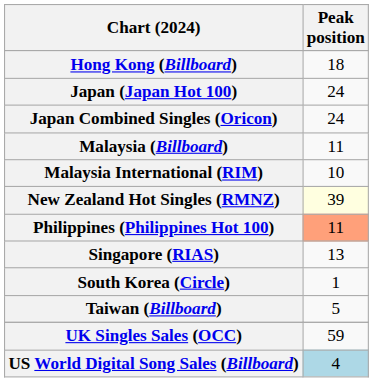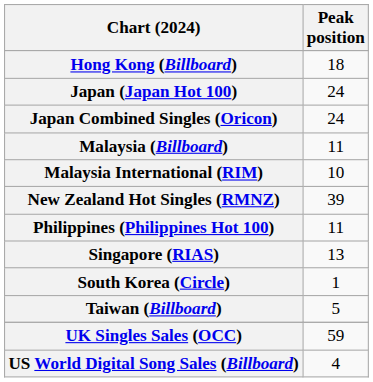(336, 200) lightyellow background -> (336, 200) no background
(336, 227) lightsalmon background -> (336, 227) no background
(336, 363) lightblue background -> (336, 363) no background
